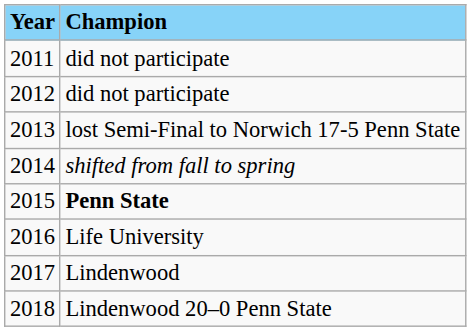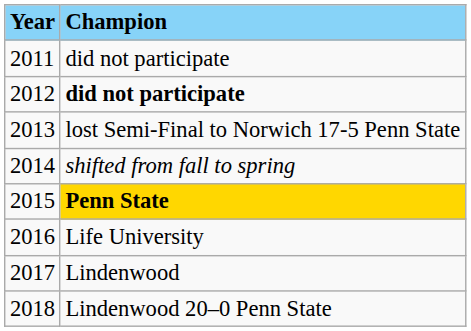(147, 93) normal -> (155, 93) bold
(117, 201) no background -> (117, 201) gold background
